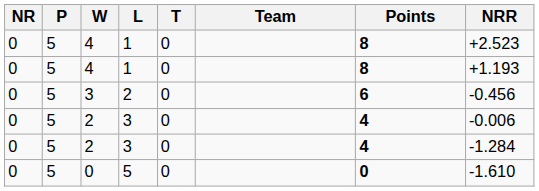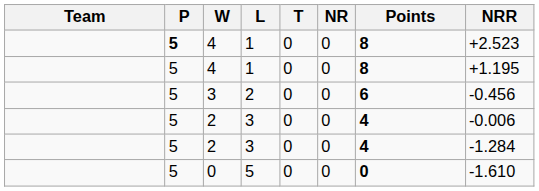columns swapped: (275, 17) <-> (24, 17)
(51, 43) normal -> (173, 43) bold
(494, 69) +1.193 -> (494, 69) +1.195
